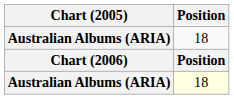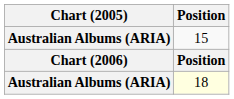(201, 37) 18 -> (201, 37) 15
